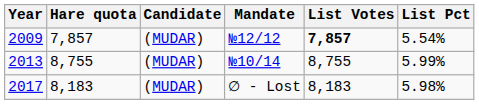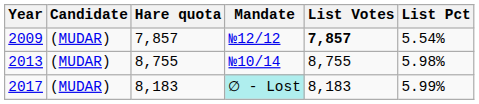columns swapped: (183, 16) <-> (93, 16)
(423, 63) 5.99% -> (423, 63) 5.98%
(265, 87) no background -> (265, 87) paleturquoise background
(423, 87) 5.98% -> (423, 87) 5.99%
